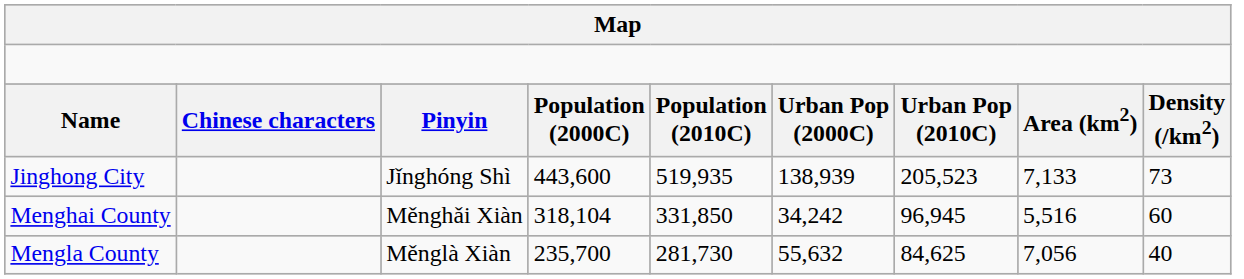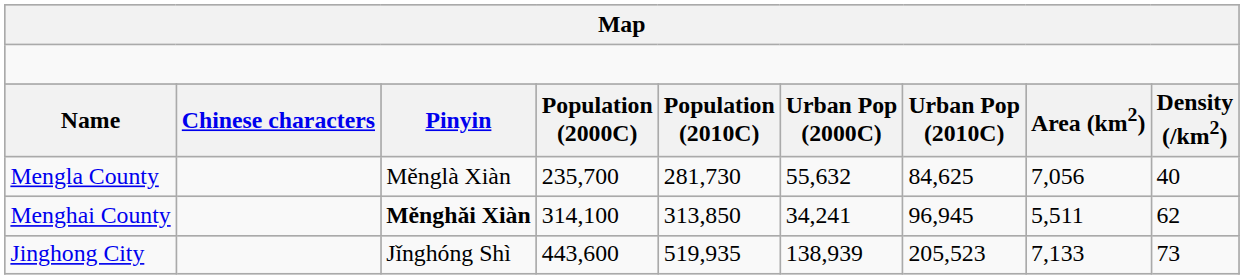rows swapped: (77, 176) <-> (85, 254)
(454, 215) normal -> (458, 215) bold
(572, 215) 318,104 -> (580, 215) 314,100
(694, 215) 331,850 -> (702, 215) 313,850
(810, 215) 34,242 -> (818, 215) 34,241
(1050, 215) 5,516 -> (1057, 215) 5,511
(1160, 215) 60 -> (1168, 215) 62
